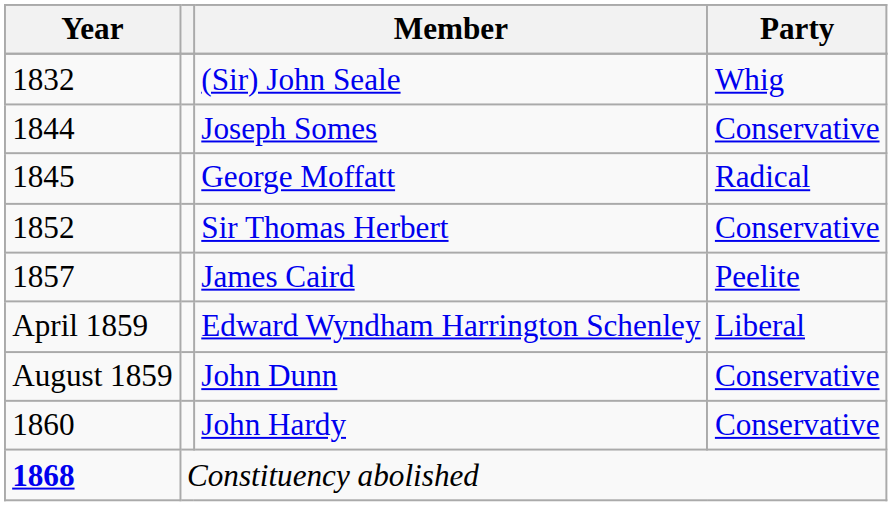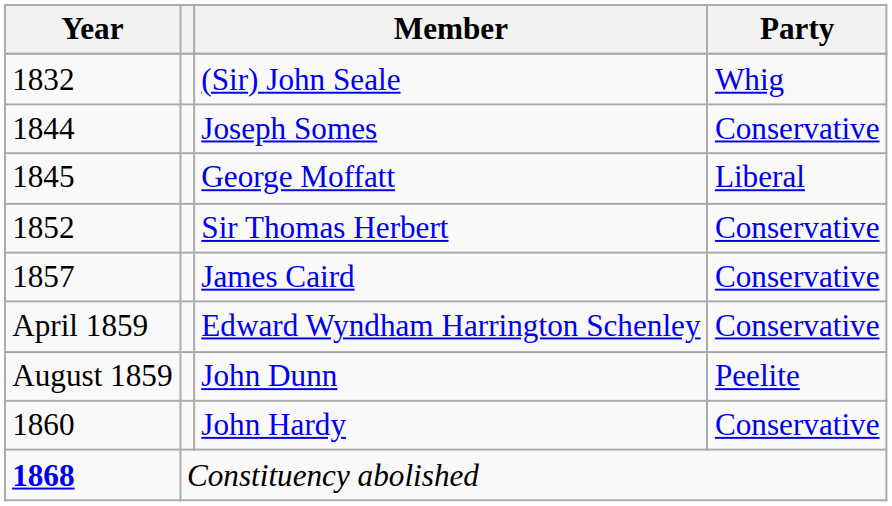(763, 177) Radical -> (760, 177) Liberal
(757, 276) Peelite -> (797, 276) Conservative
(760, 326) Liberal -> (797, 326) Conservative
(797, 375) Conservative -> (757, 375) Peelite
